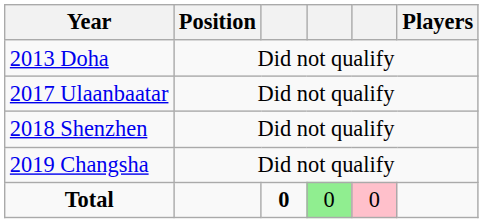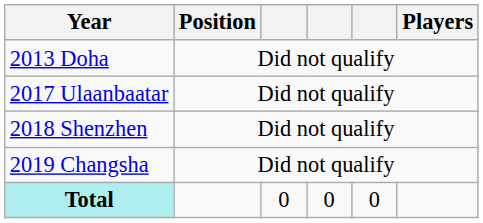(89, 199) no background -> (89, 199) paleturquoise background
(284, 199) bold -> (284, 199) normal
(329, 199) lightgreen background -> (329, 199) no background
(374, 199) pink background -> (374, 199) no background
